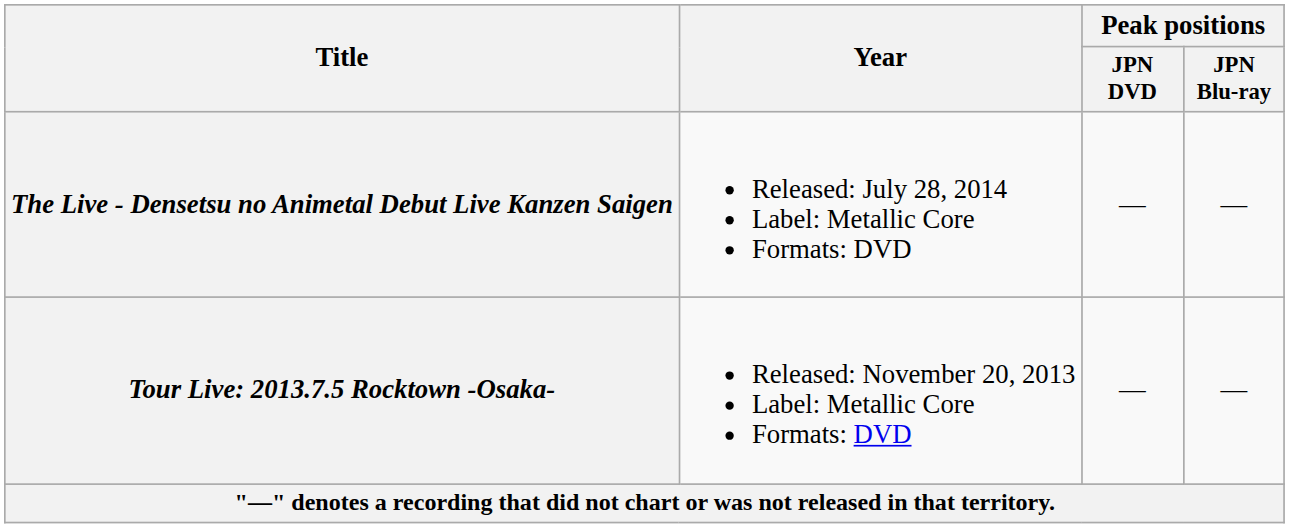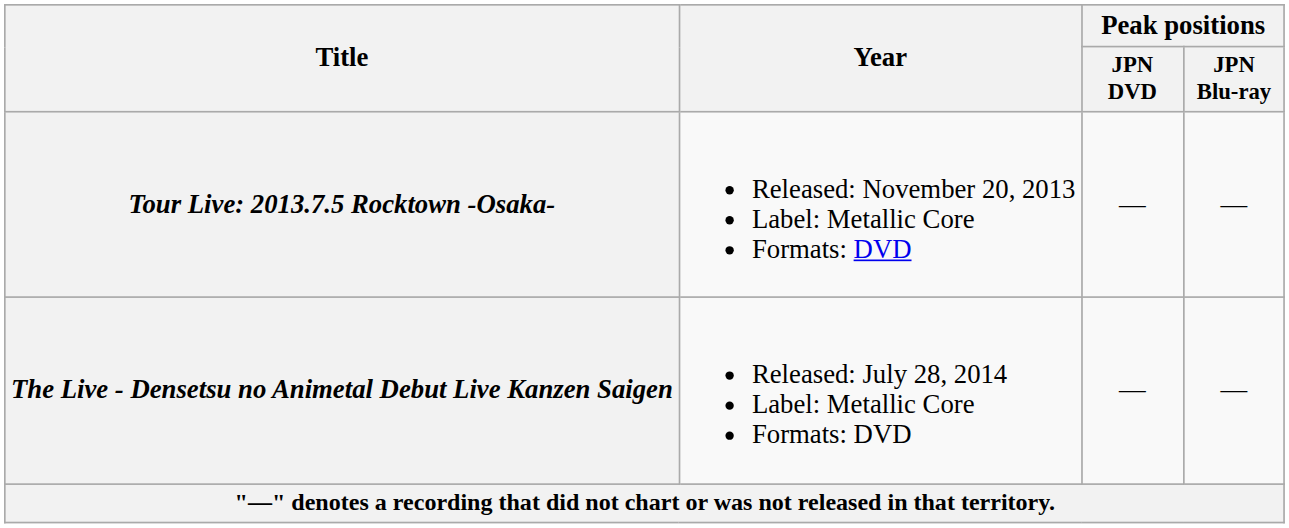rows swapped: (342, 390) <-> (342, 204)
